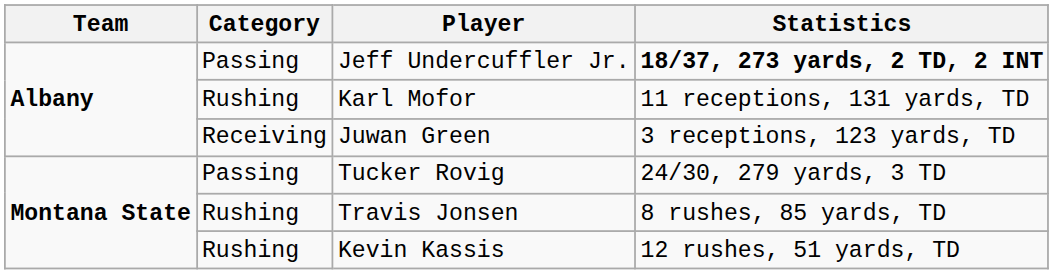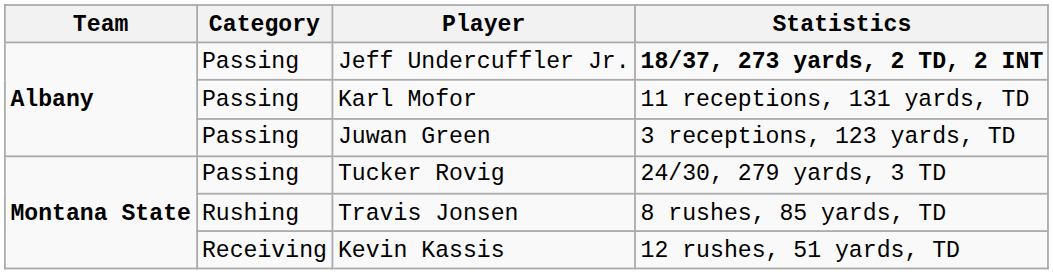(251, 99) Rushing -> (251, 99) Passing
(264, 137) Receiving -> (251, 137) Passing
(251, 250) Rushing -> (264, 250) Receiving
